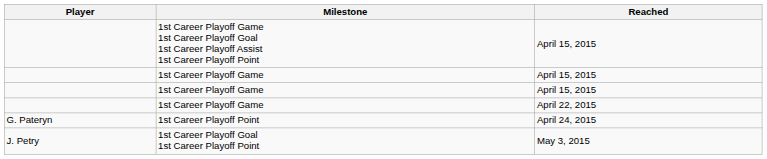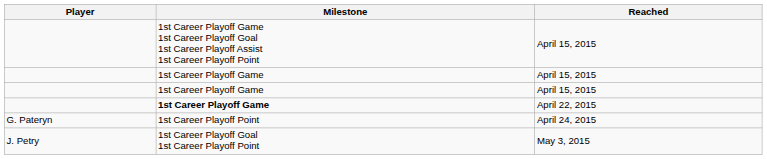(211, 105) normal -> (214, 105) bold
